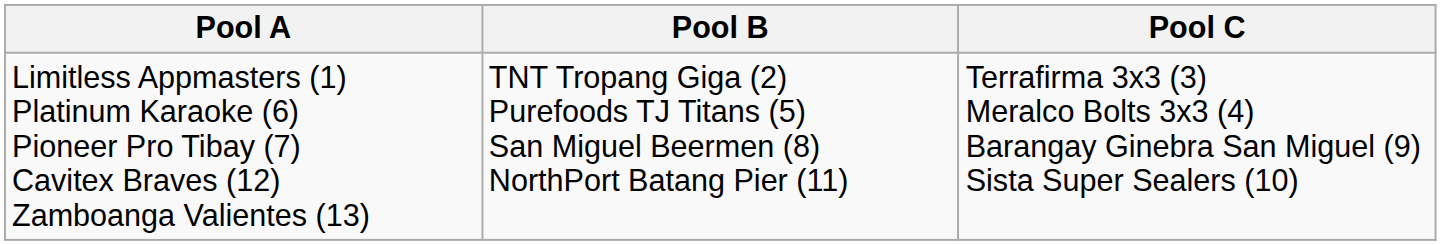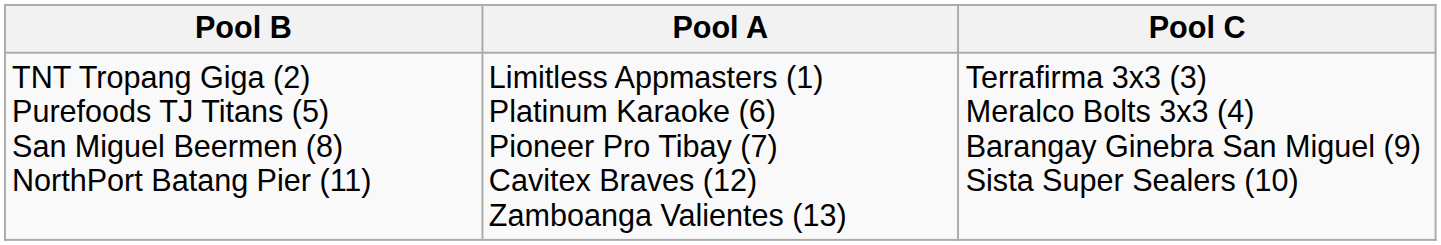columns swapped: (243, 28) <-> (720, 28)
